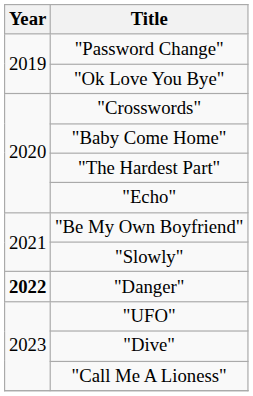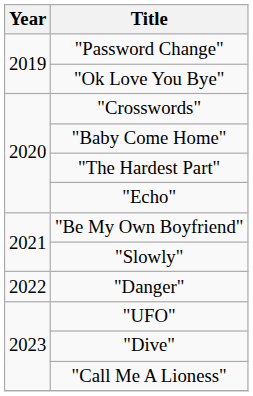(28, 286) bold -> (28, 286) normal
